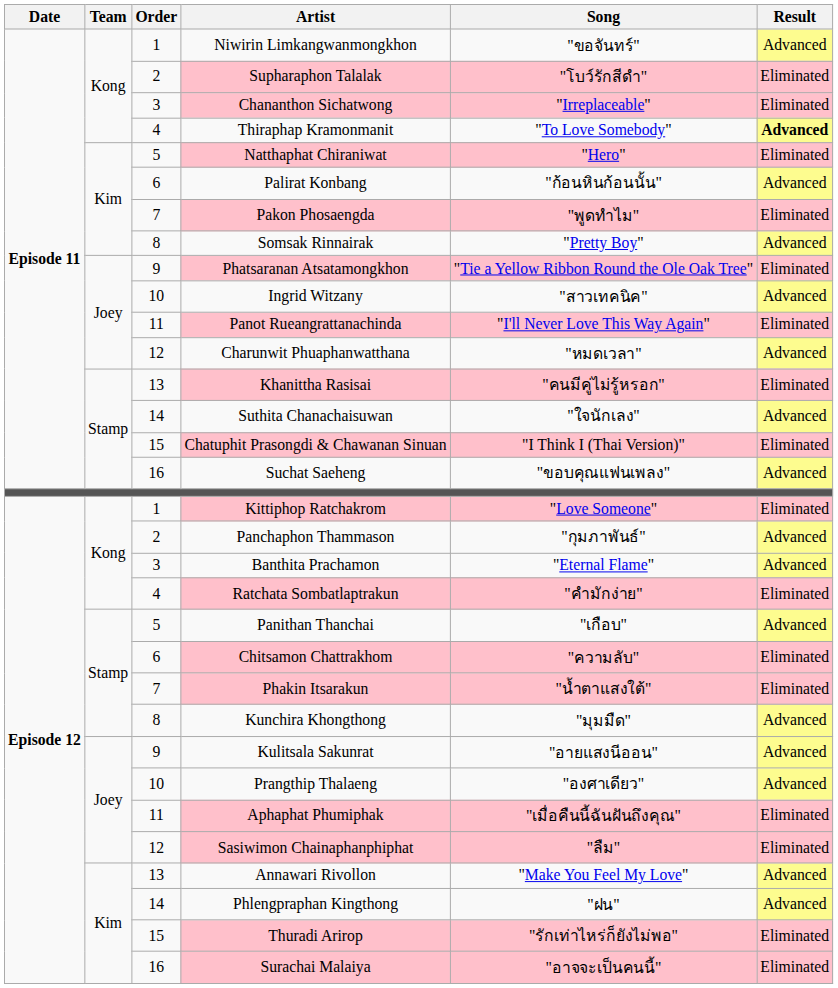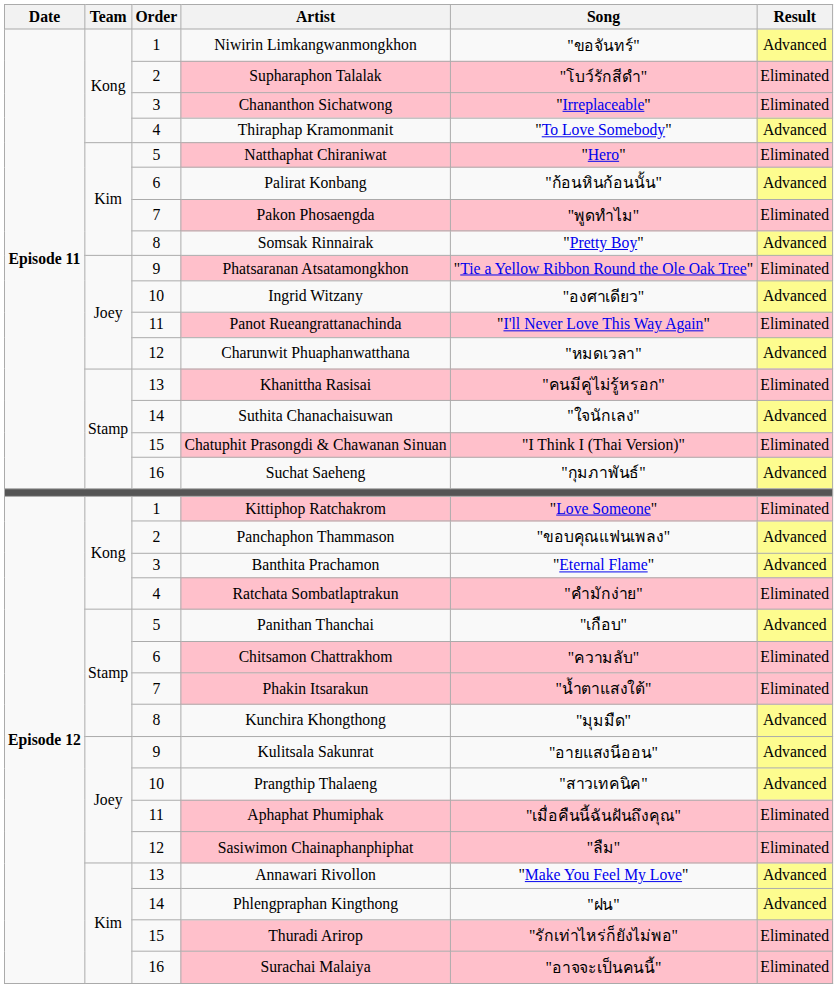(795, 130) bold -> (795, 130) normal
(603, 296) "สาวเทคนิค" -> (603, 296) "องศาเดียว"
(603, 473) "ขอบคุณแฟนเพลง" -> (603, 473) "กุมภาพันธ์"
(603, 537) "กุมภาพันธ์" -> (603, 537) "ขอบคุณแฟนเพลง"
(603, 784) "องศาเดียว" -> (603, 784) "สาวเทคนิค"
